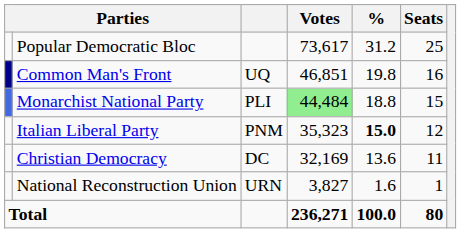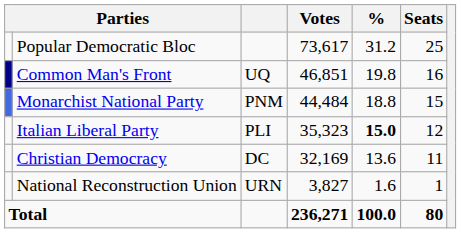(258, 102) PLI -> (264, 102) PNM
(324, 102) lightgreen background -> (324, 102) no background
(264, 130) PNM -> (258, 130) PLI
